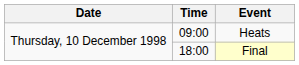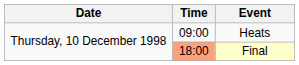(194, 51) no background -> (194, 51) lightsalmon background
